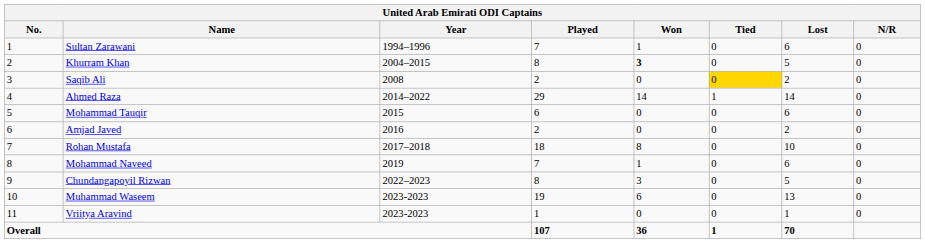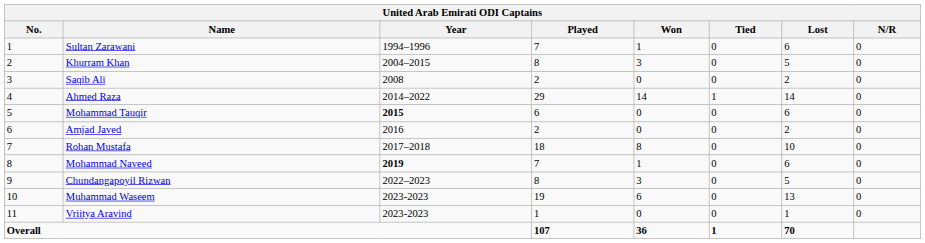(639, 63) bold -> (639, 63) normal
(714, 79) gold background -> (714, 79) no background
(393, 113) normal -> (393, 113) bold
(393, 163) normal -> (393, 163) bold
